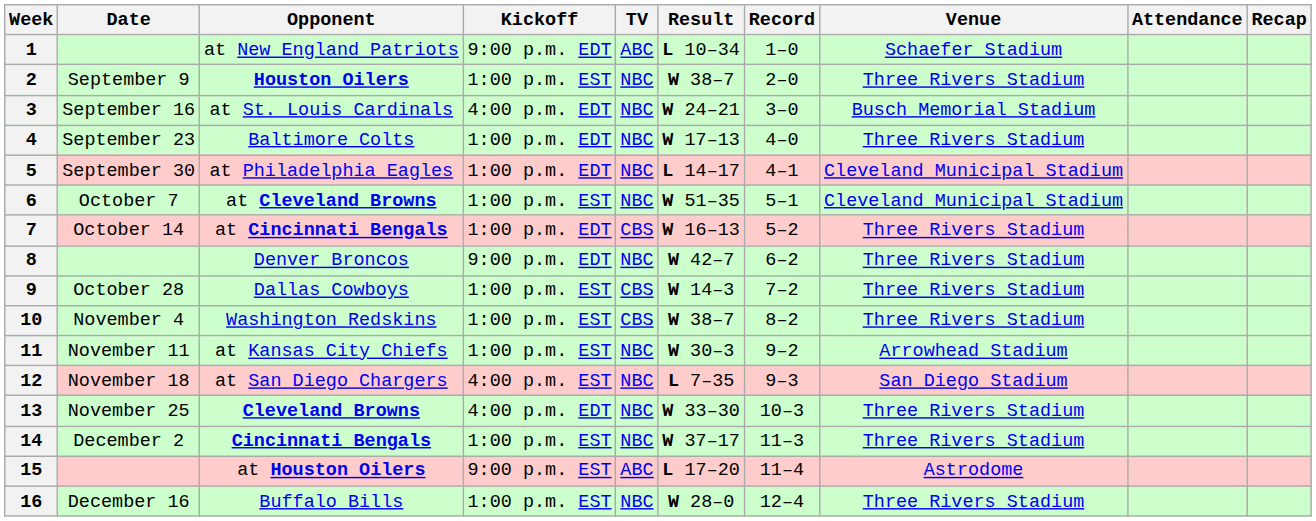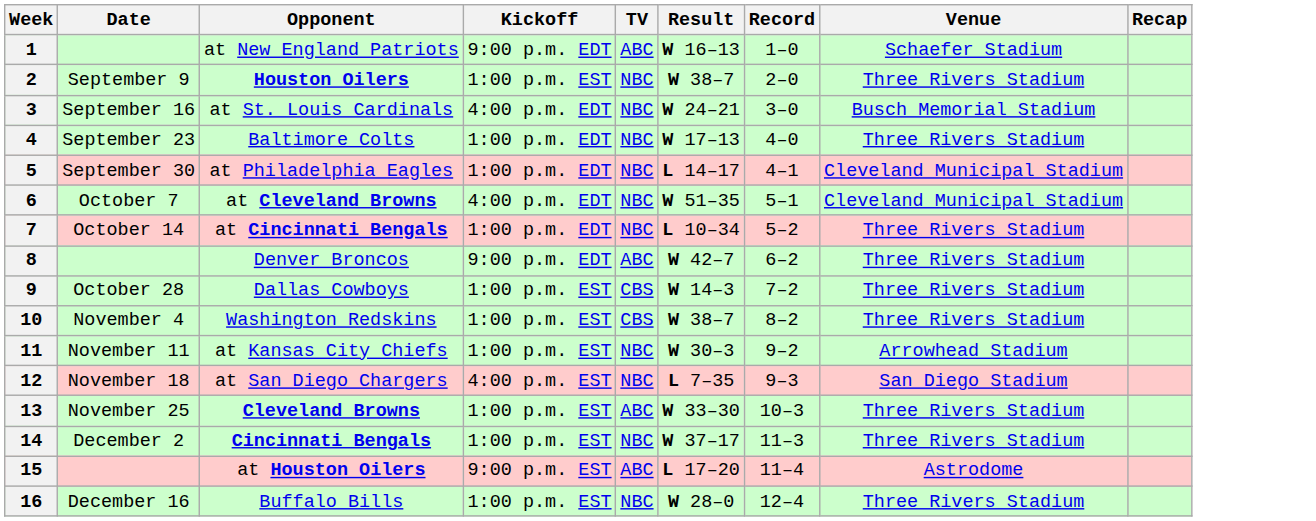- column: (1187, 20)
(701, 50) L 10–34 -> (701, 50) W 16–13
(540, 200) 1:00 p.m. EST -> (540, 200) 4:00 p.m. EDT
(637, 230) CBS -> (637, 230) NBC
(701, 230) W 16–13 -> (701, 230) L 10–34
(637, 260) NBC -> (637, 260) ABC
(540, 411) 4:00 p.m. EDT -> (540, 411) 1:00 p.m. EST
(637, 411) NBC -> (637, 411) ABC
